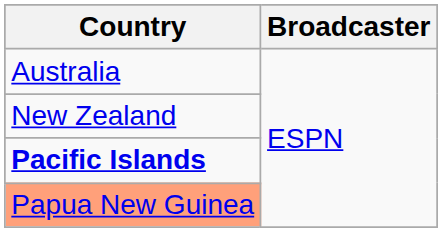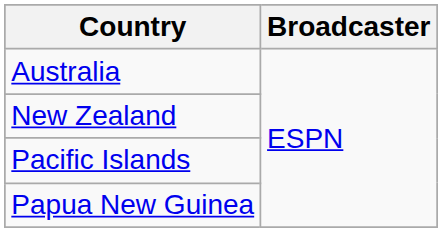(109, 159) bold -> (101, 159) normal
(133, 204) lightsalmon background -> (133, 204) no background
